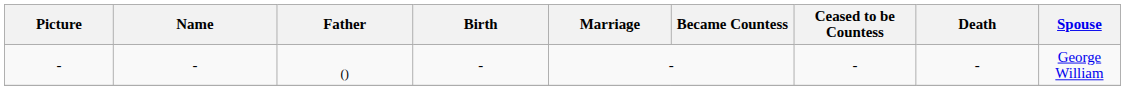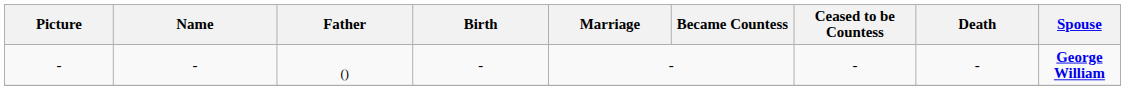(1079, 65) normal -> (1079, 65) bold
